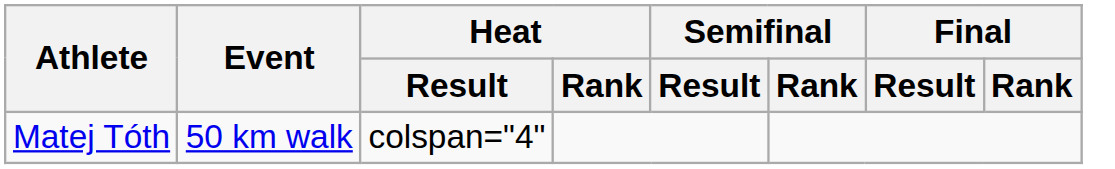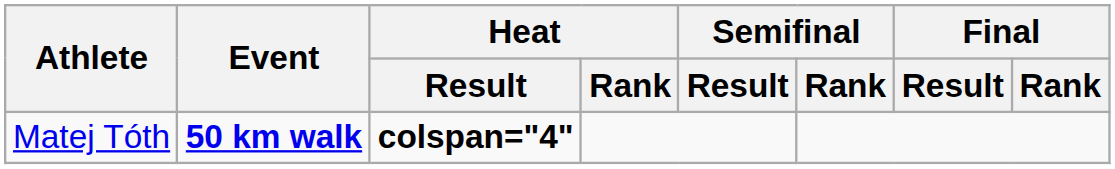(269, 138) normal -> (274, 138) bold
(457, 138) normal -> (476, 138) bold
